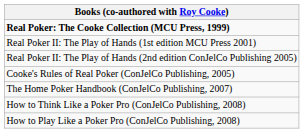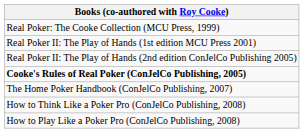(118, 27) bold -> (113, 27) normal
(120, 74) normal -> (126, 74) bold
